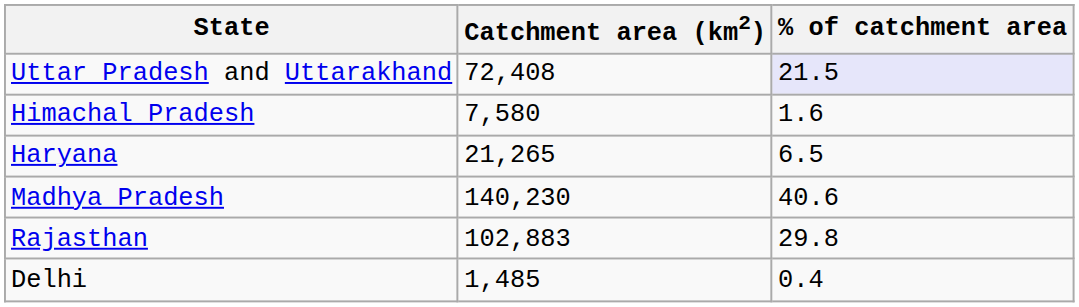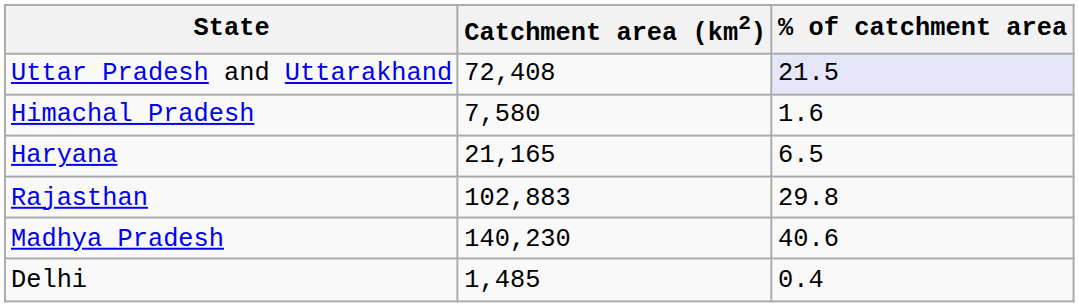(510, 156) 21,265 -> (510, 156) 21,165
rows swapped: (79, 239) <-> (117, 197)
